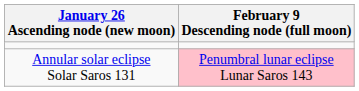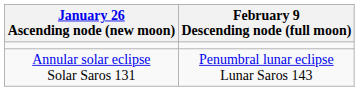(266, 67) pink background -> (266, 67) no background
